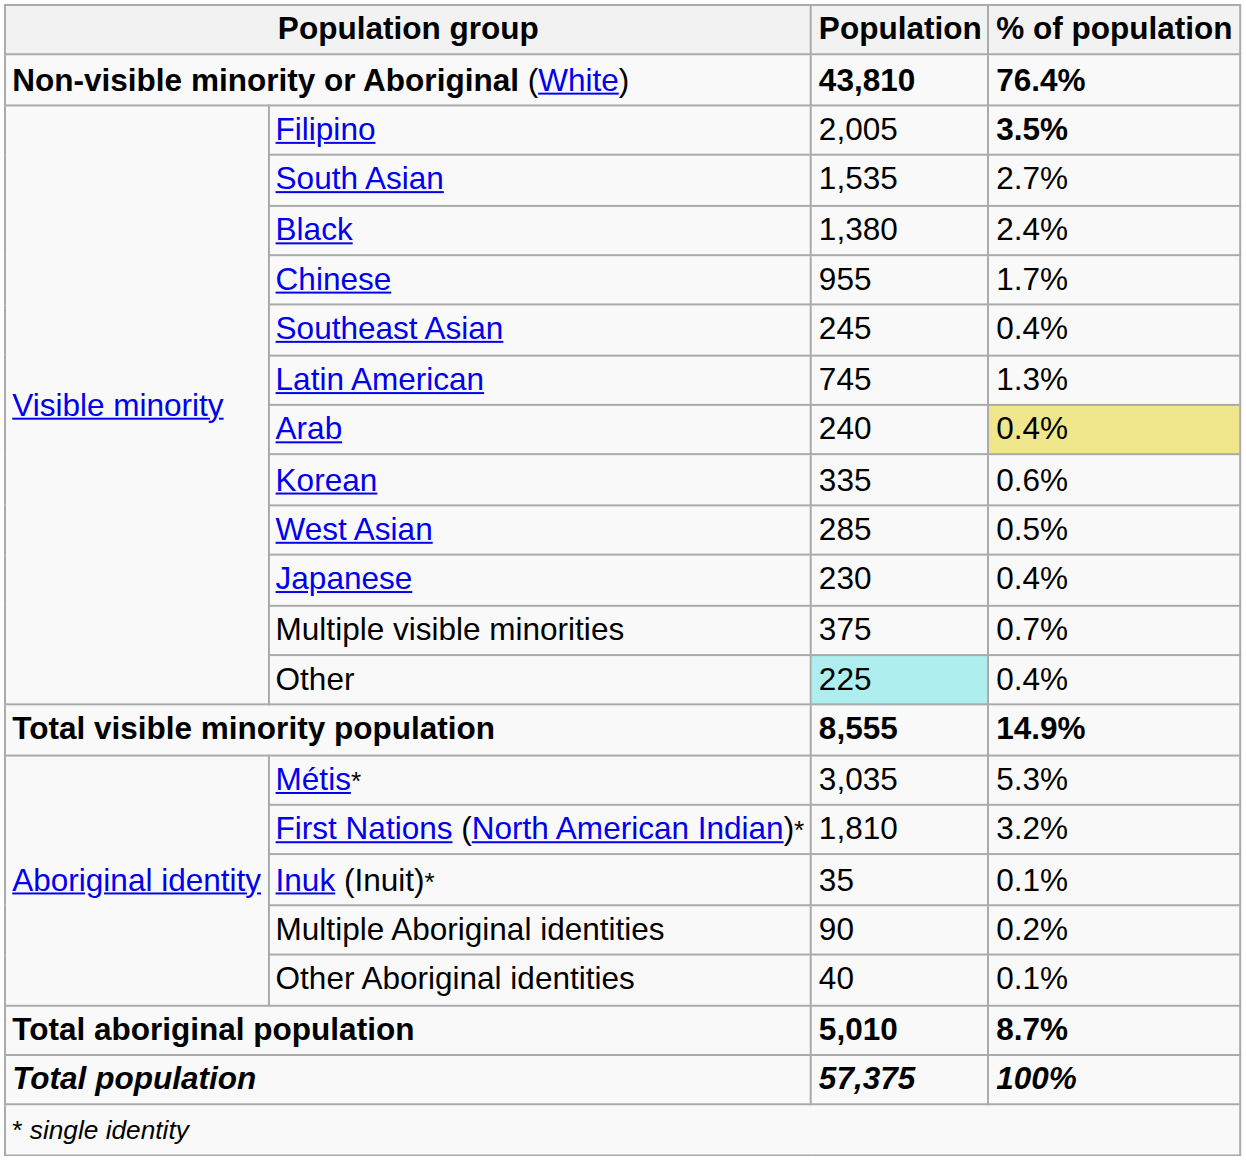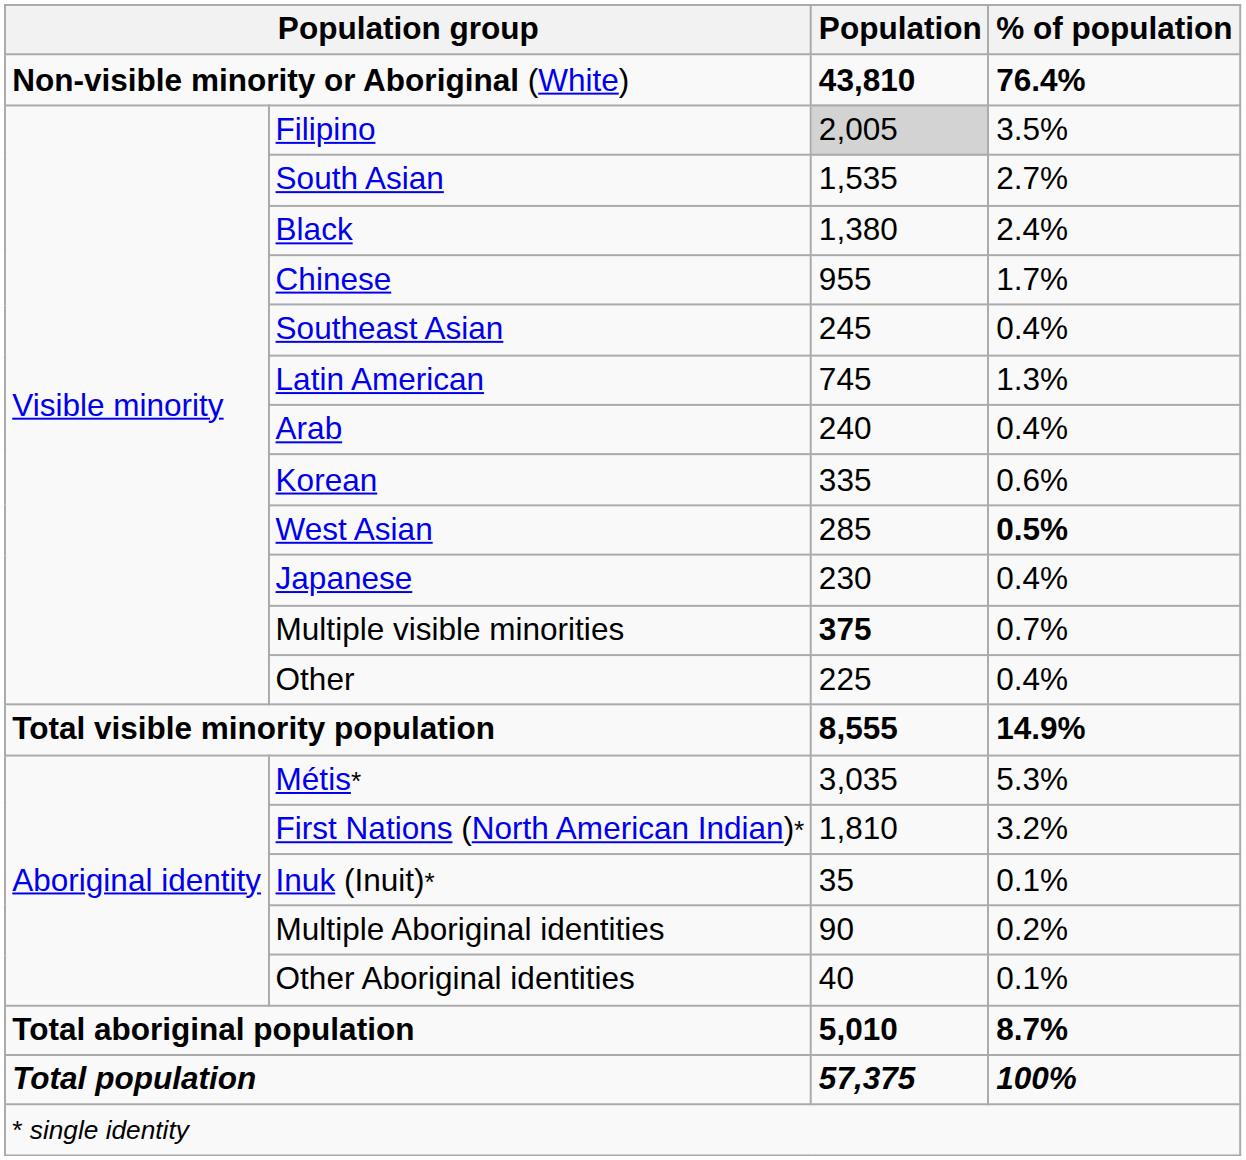(858, 129) no background -> (858, 129) lightgrey background
(1032, 129) bold -> (1032, 129) normal
(1032, 429) khaki background -> (1032, 429) no background
(1032, 529) normal -> (1032, 529) bold
(845, 629) normal -> (845, 629) bold
(845, 679) paleturquoise background -> (845, 679) no background
